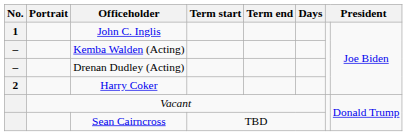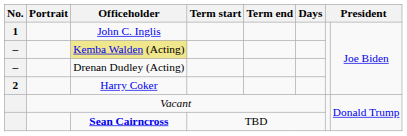(129, 49) no background -> (129, 49) khaki background
(129, 121) normal -> (129, 121) bold
